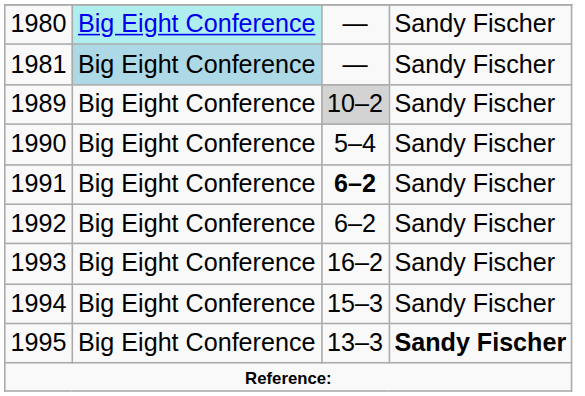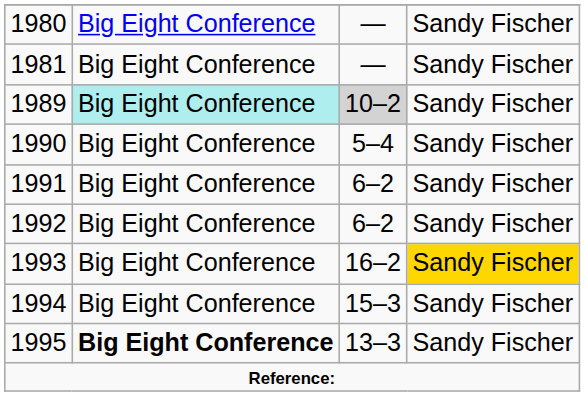(197, 24) paleturquoise background -> (197, 24) no background
(197, 64) lightblue background -> (197, 64) no background
(197, 104) no background -> (197, 104) paleturquoise background
(355, 183) bold -> (373, 183) normal
(475, 263) no background -> (493, 263) gold background
(197, 343) normal -> (206, 343) bold
(480, 343) bold -> (493, 343) normal
